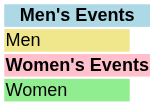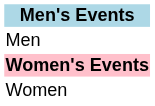(23, 40) khaki background -> (23, 40) no background
(36, 90) lightgreen background -> (36, 90) no background
